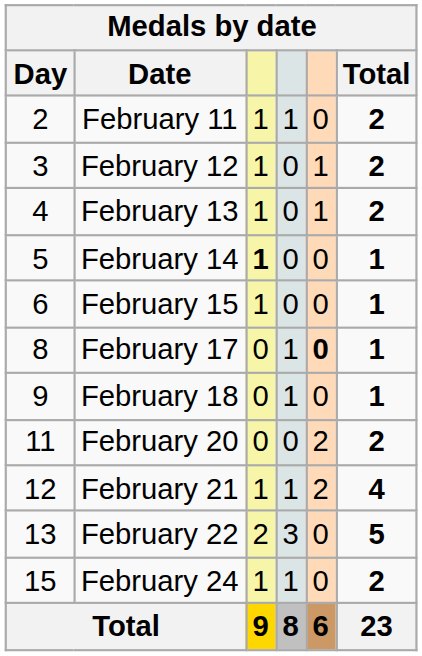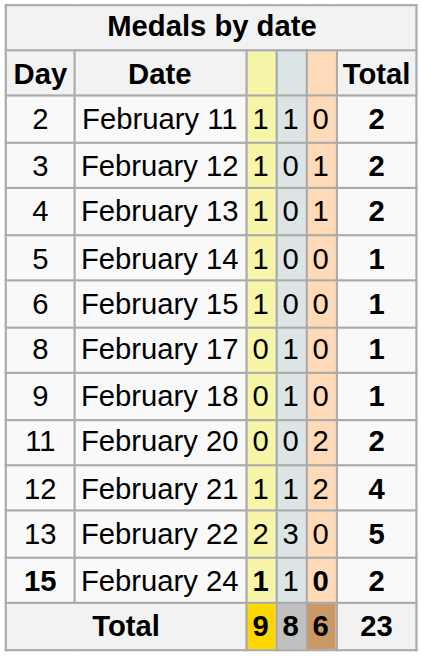(261, 258) bold -> (261, 258) normal
(321, 350) bold -> (321, 350) normal
(40, 580) normal -> (40, 580) bold
(261, 580) normal -> (261, 580) bold
(321, 580) normal -> (321, 580) bold
